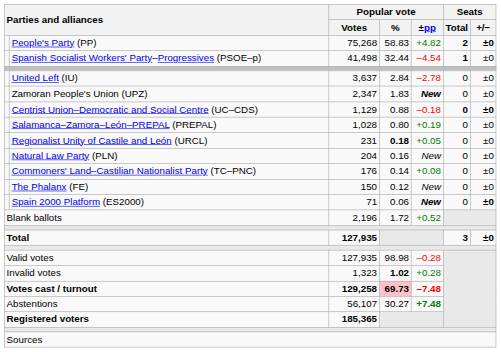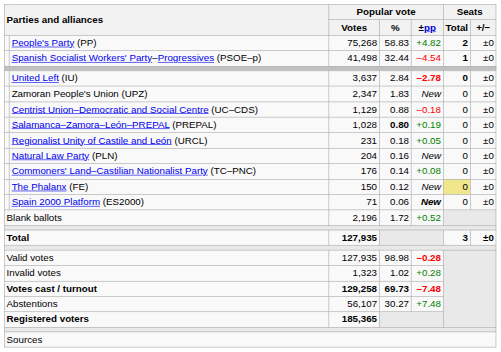(488, 43) bold -> (488, 43) normal
(429, 78) normal -> (429, 78) bold
(465, 78) normal -> (465, 78) bold
(431, 94) bold -> (431, 94) normal
(465, 109) bold -> (465, 109) normal
(488, 109) bold -> (488, 109) normal
(400, 125) normal -> (400, 125) bold
(400, 140) bold -> (400, 140) normal
(465, 187) no background -> (465, 187) khaki background
(488, 202) bold -> (488, 202) normal
(429, 257) normal -> (429, 257) bold
(400, 273) bold -> (400, 273) normal
(397, 288) pink background -> (397, 288) no background
(429, 304) bold -> (429, 304) normal
